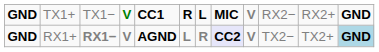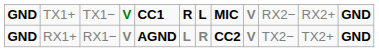(100, 36) bold -> (100, 36) normal
(227, 36) lavender background -> (227, 36) no background
(356, 36) lightblue background -> (356, 36) no background
